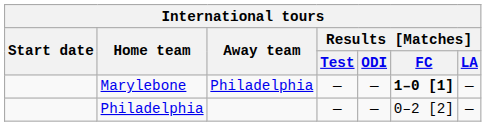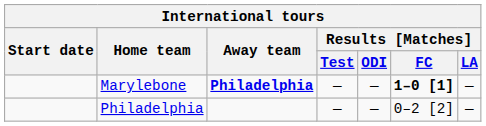(262, 86) normal -> (262, 86) bold
